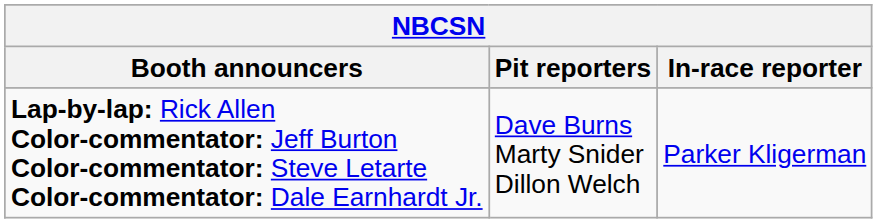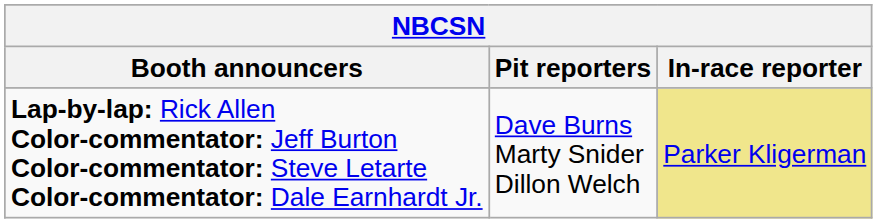(765, 153) no background -> (765, 153) khaki background
